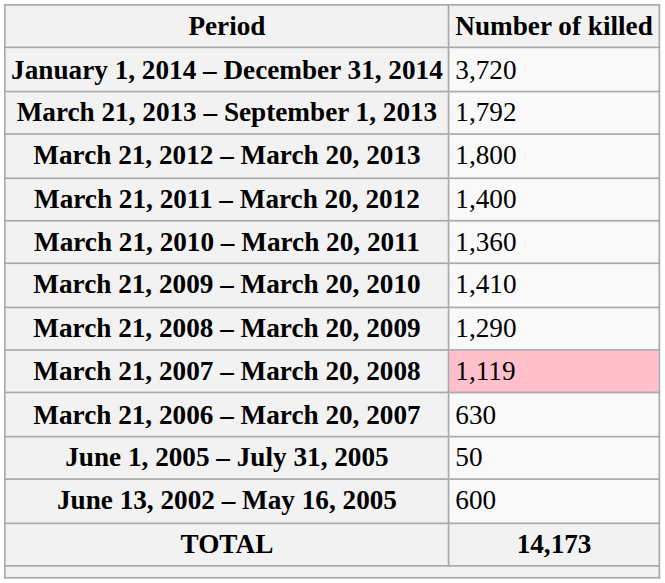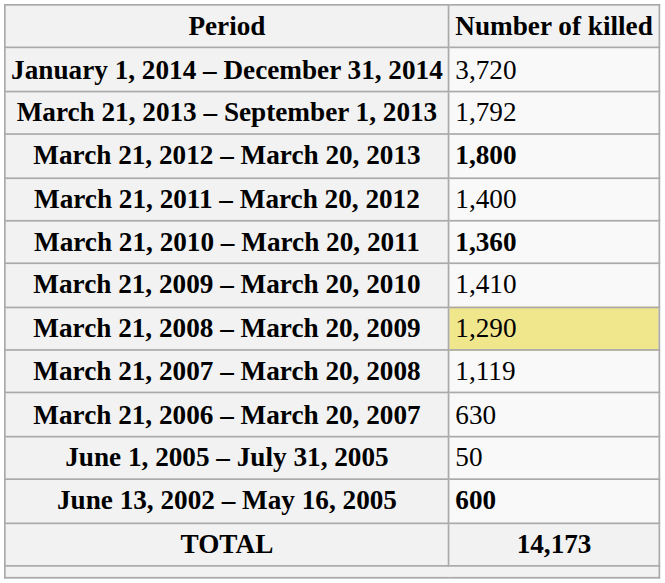(486, 155) normal -> (486, 155) bold
(486, 241) normal -> (486, 241) bold
(486, 328) no background -> (486, 328) khaki background
(485, 371) pink background -> (485, 371) no background
(476, 500) normal -> (476, 500) bold
